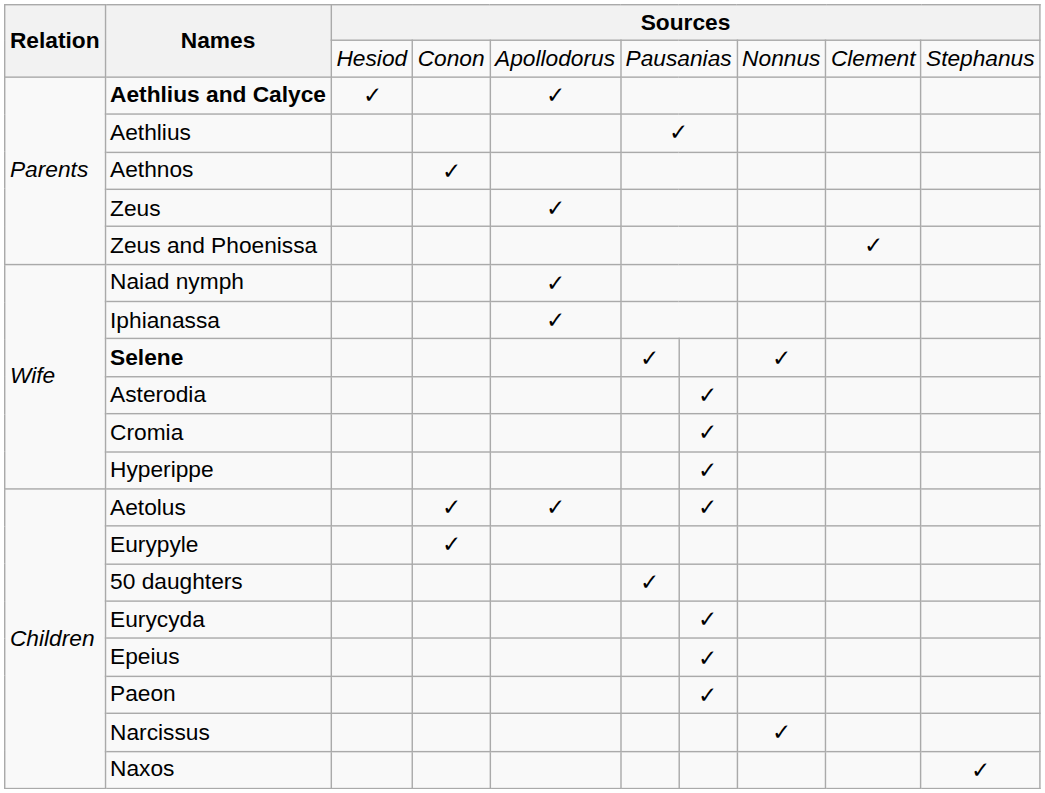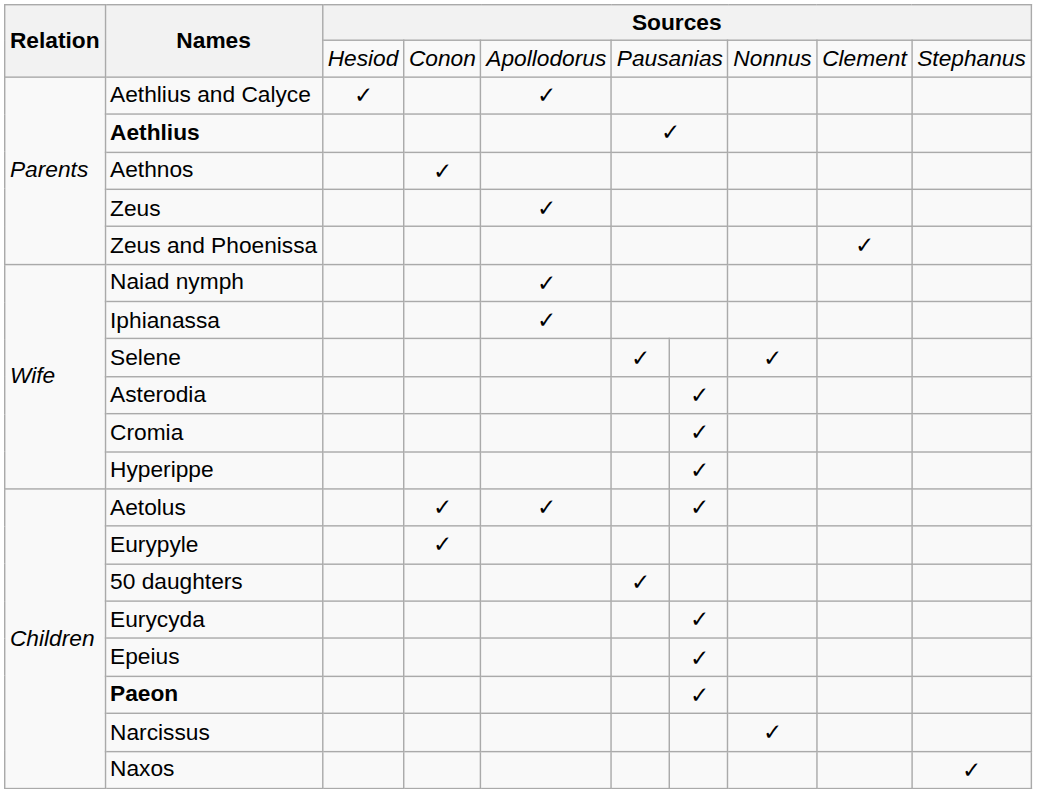(218, 95) bold -> (210, 95) normal
(150, 132) normal -> (155, 132) bold
(147, 357) bold -> (145, 357) normal
(143, 694) normal -> (144, 694) bold
